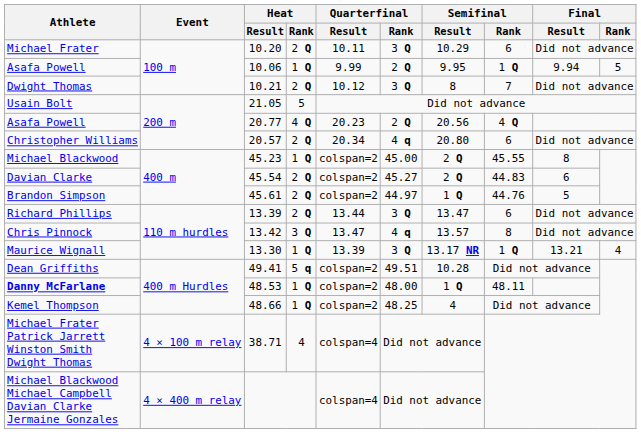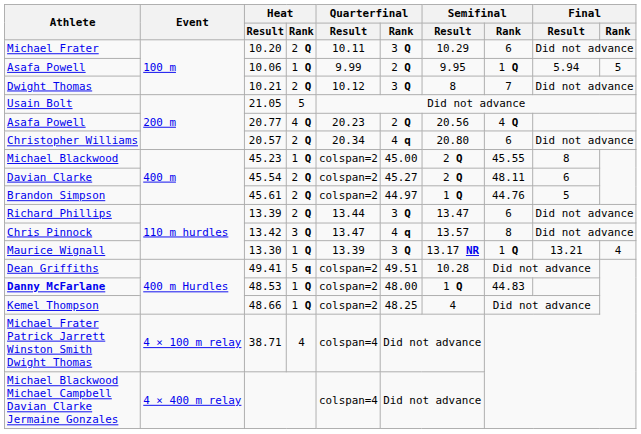(566, 67) 9.94 -> (566, 67) 5.94
(508, 177) 44.83 -> (508, 177) 48.11
(508, 286) 48.11 -> (508, 286) 44.83
